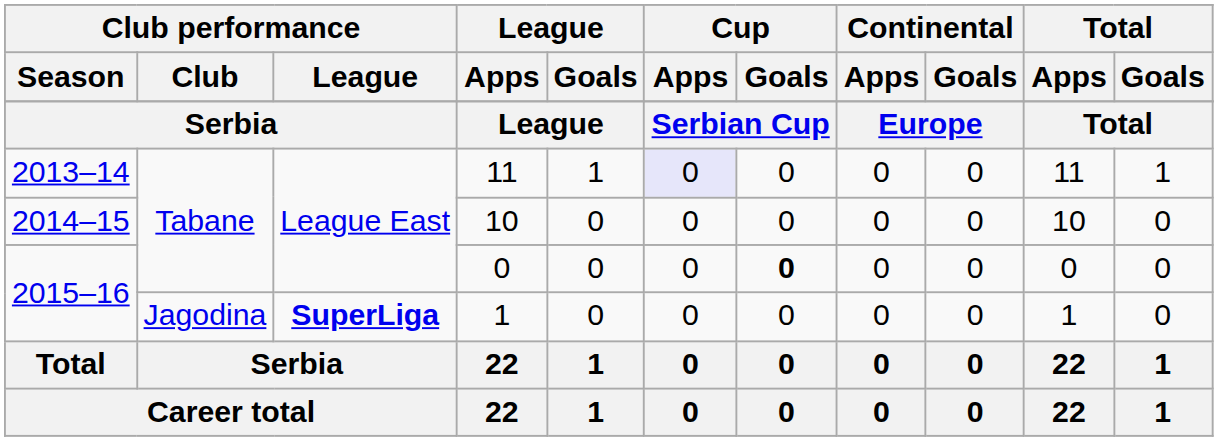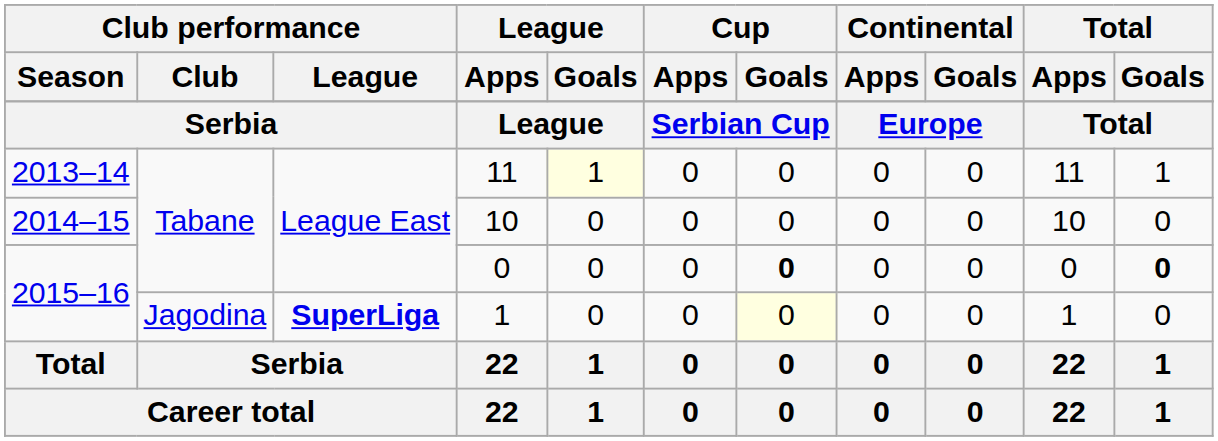(596, 172) no background -> (596, 172) lightyellow background
(690, 172) lavender background -> (690, 172) no background
(1163, 268) normal -> (1163, 268) bold
(786, 316) no background -> (786, 316) lightyellow background
